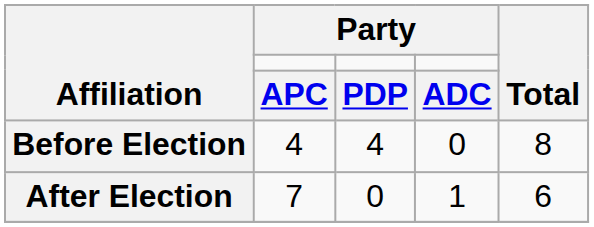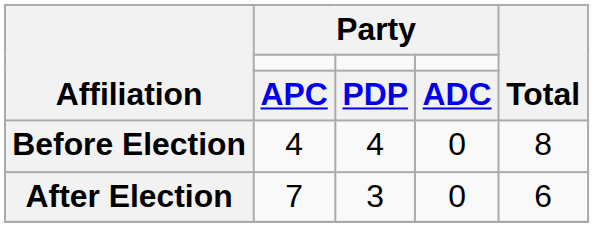(375, 195) 0 -> (375, 195) 3
(457, 195) 1 -> (457, 195) 0
